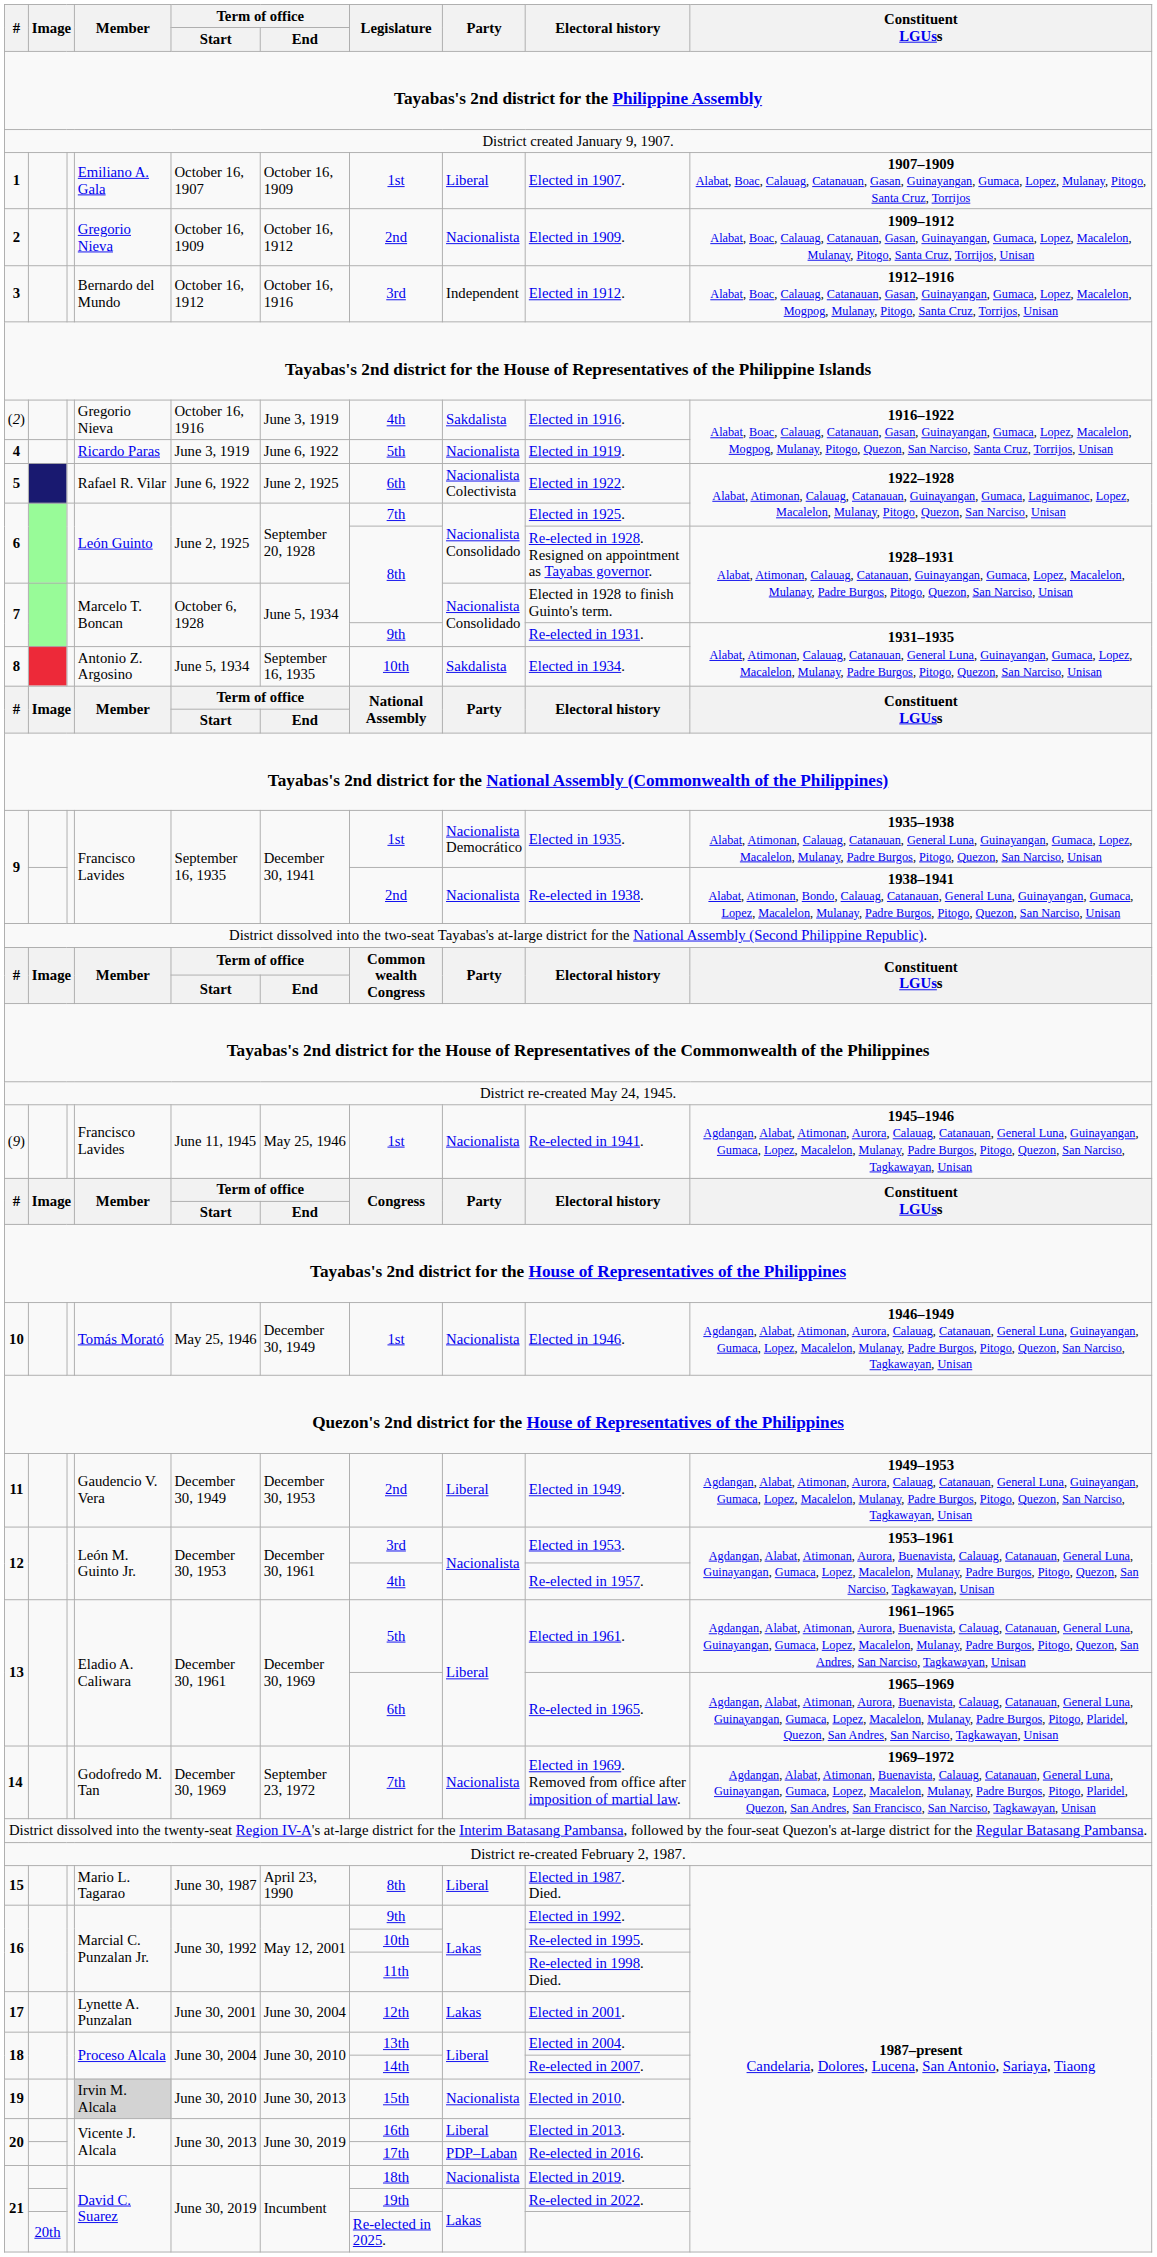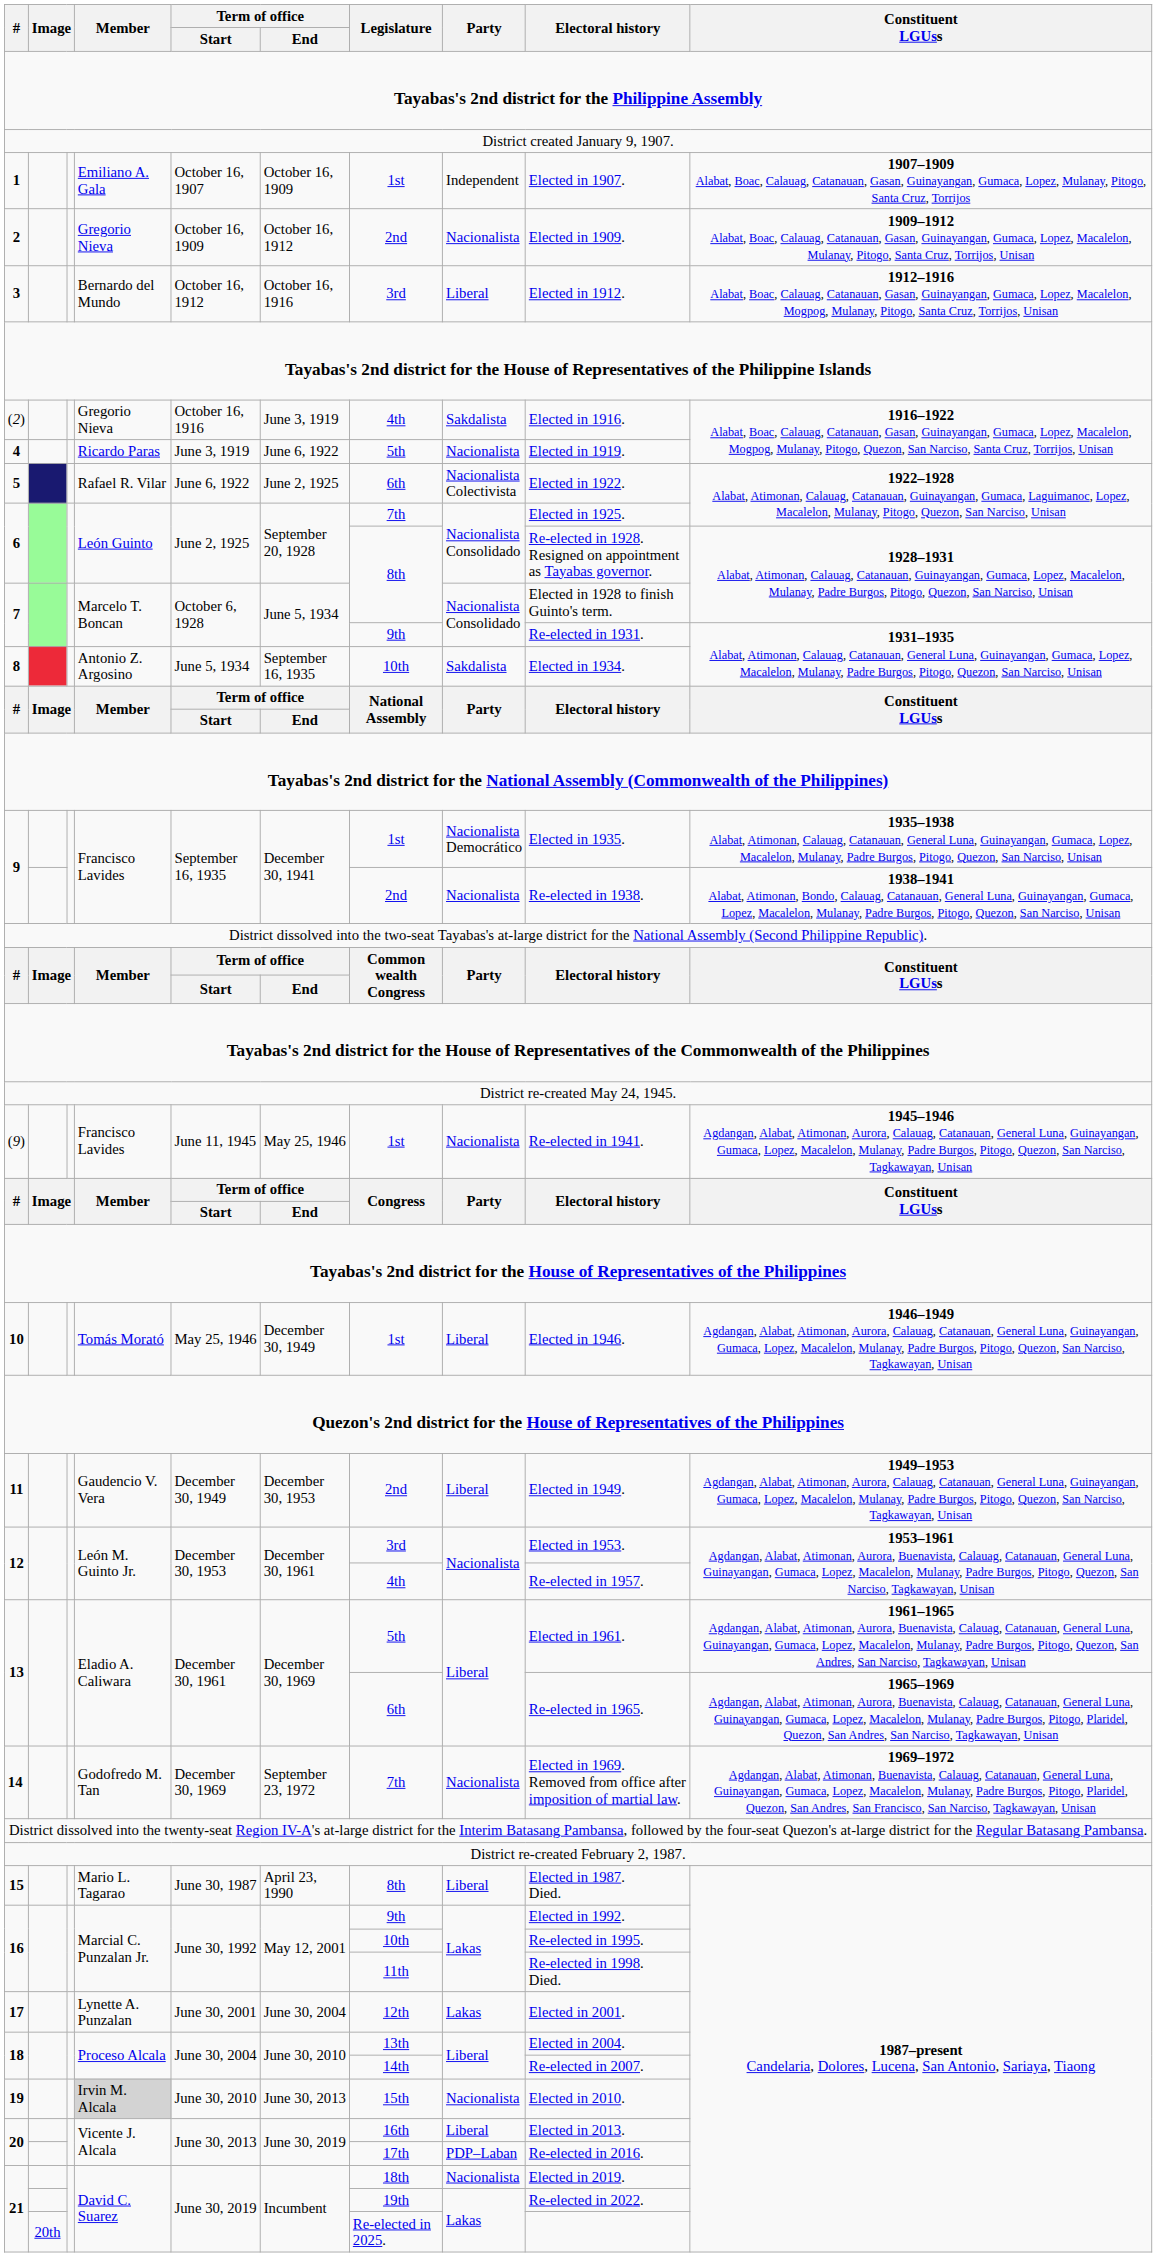(467, 180) Liberal -> (482, 180) Independent
(482, 293) Independent -> (467, 293) Liberal
(483, 1339) Nacionalista -> (467, 1339) Liberal
